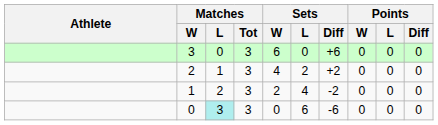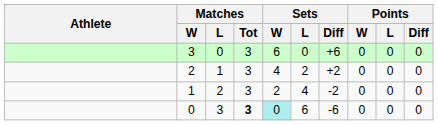(220, 110) paleturquoise background -> (220, 110) no background
(248, 110) normal -> (248, 110) bold
(277, 110) no background -> (277, 110) paleturquoise background
